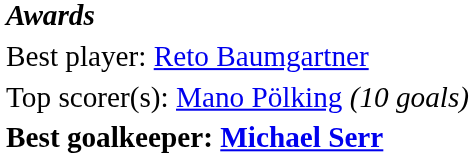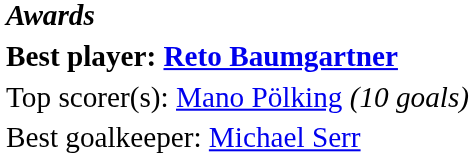(187, 56) normal -> (202, 56) bold
(195, 137) bold -> (183, 137) normal
